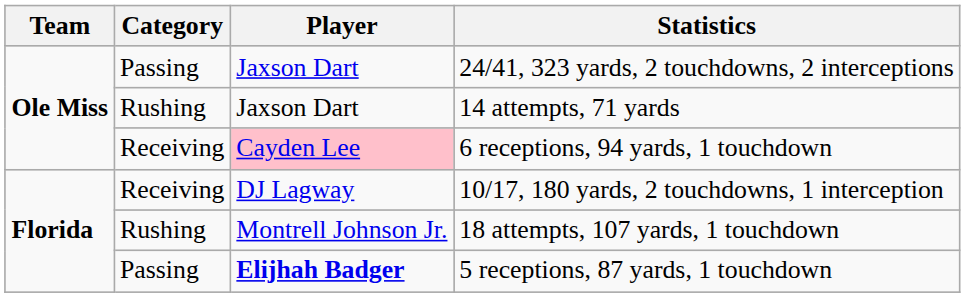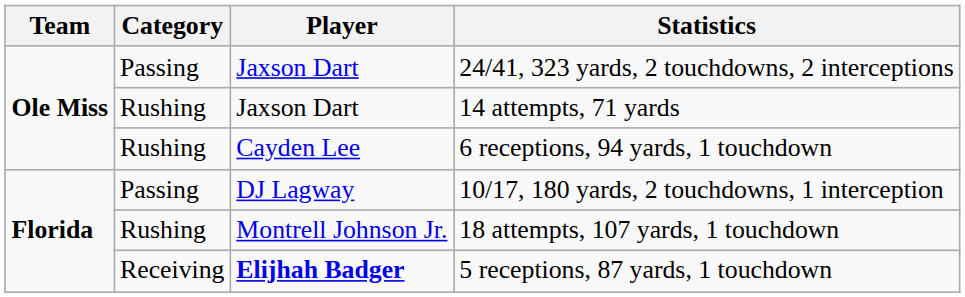(172, 148) Receiving -> (163, 148) Rushing
(298, 148) pink background -> (298, 148) no background
(172, 189) Receiving -> (159, 189) Passing
(159, 270) Passing -> (172, 270) Receiving
